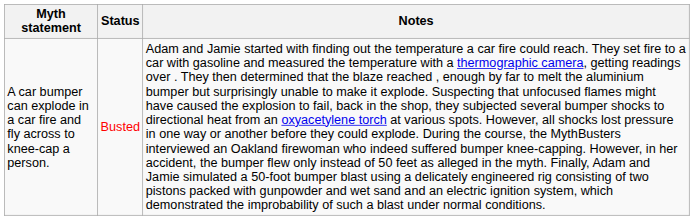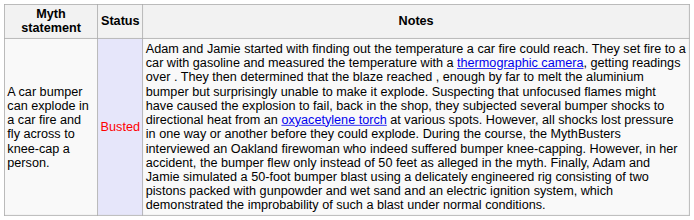(120, 126) no background -> (120, 126) lavender background
